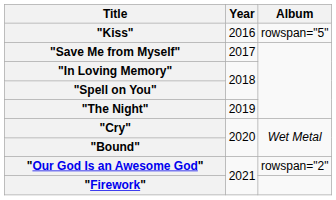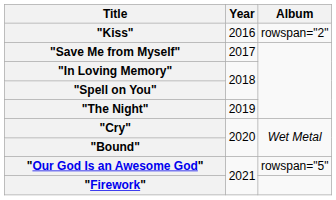(295, 33) rowspan="5" -> (295, 33) rowspan="2"
(295, 166) rowspan="2" -> (295, 166) rowspan="5"
